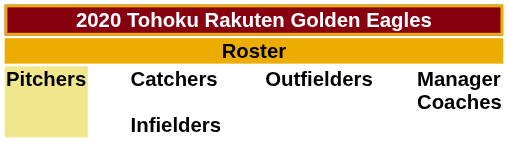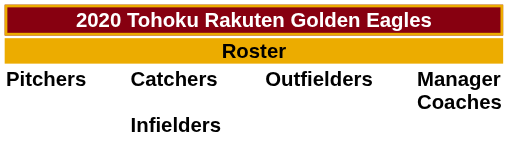(46, 79) khaki background -> (46, 79) no background
